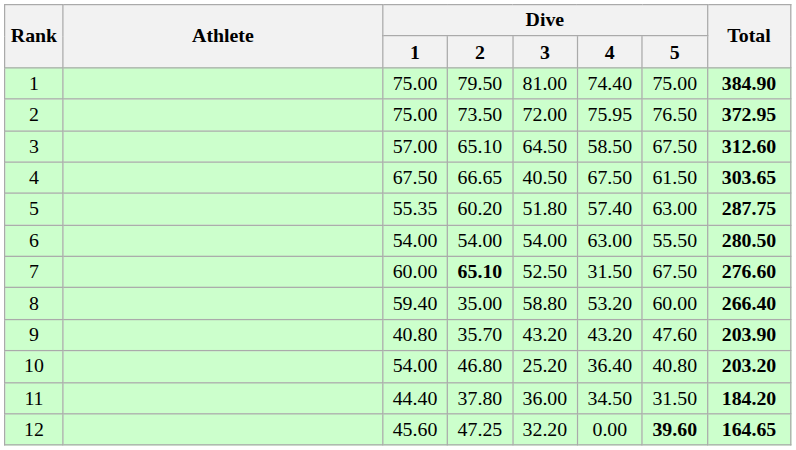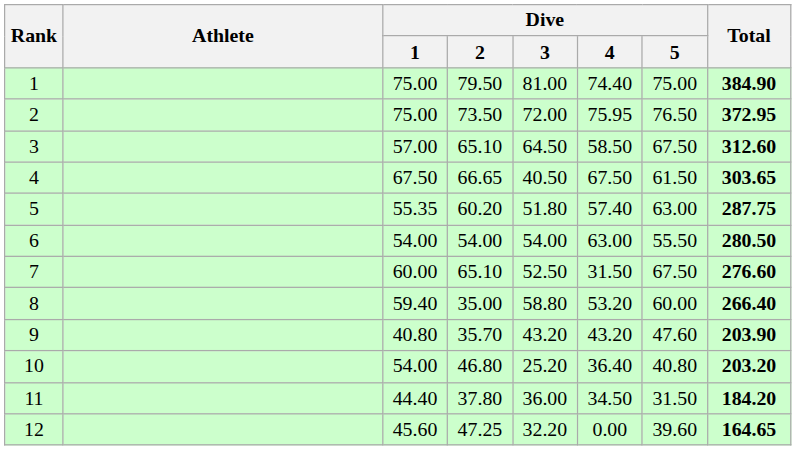(480, 271) bold -> (480, 271) normal
(675, 429) bold -> (675, 429) normal
